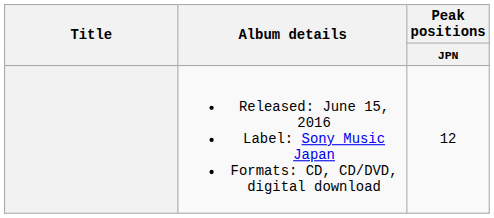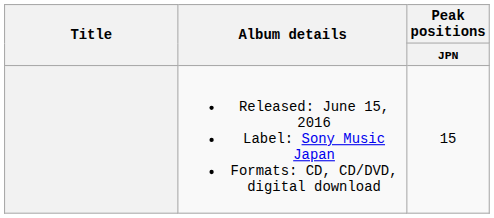(448, 139) 12 -> (448, 139) 15
